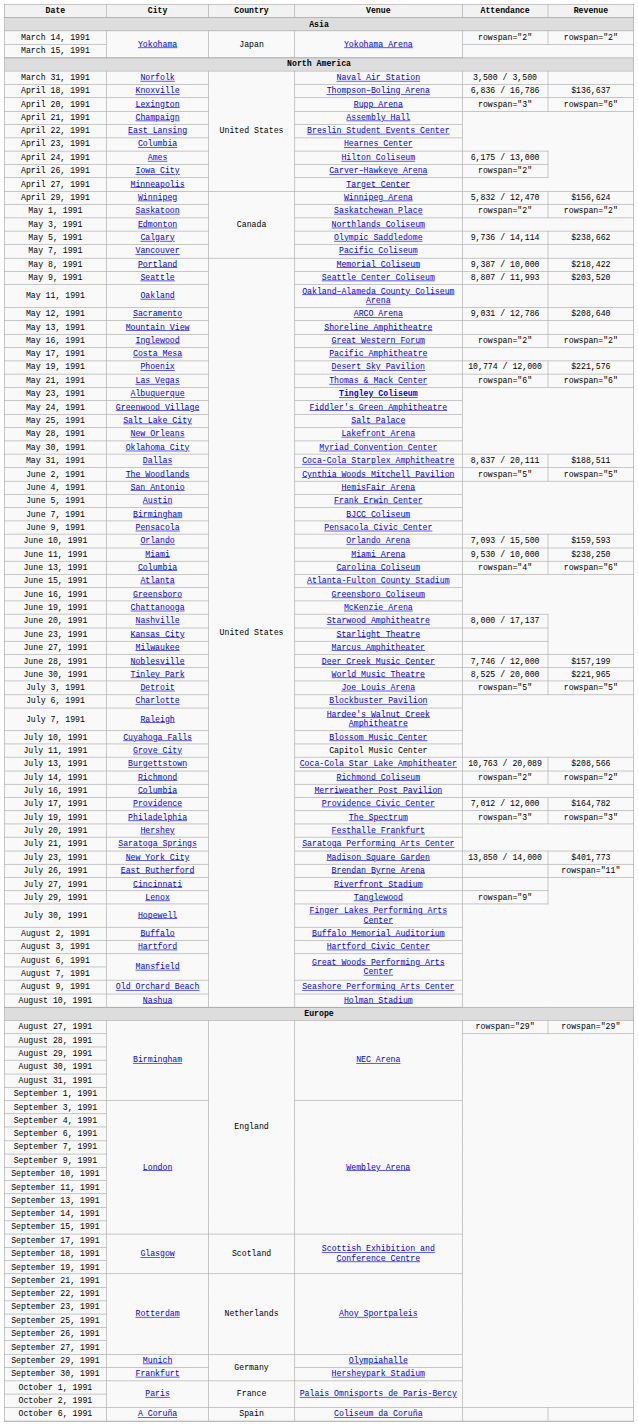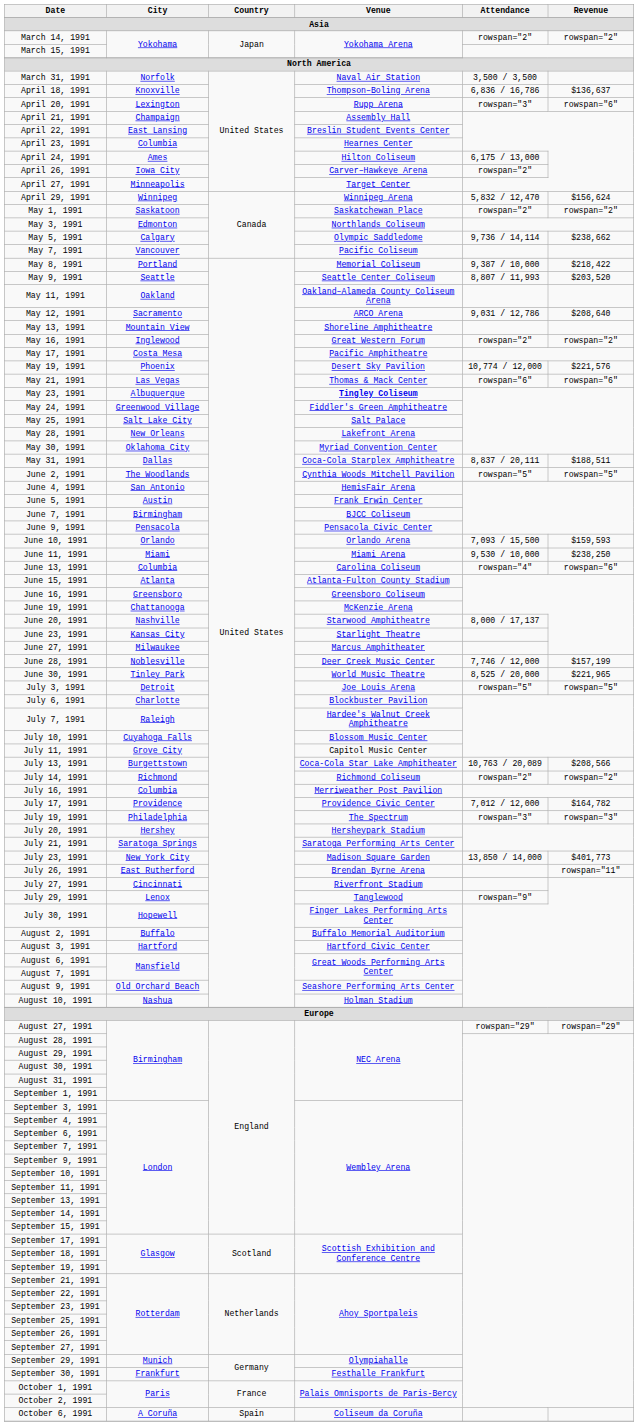(378, 831) Festhalle Frankfurt -> (378, 831) Hersheypark Stadium
(378, 1374) Hersheypark Stadium -> (378, 1374) Festhalle Frankfurt
